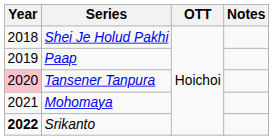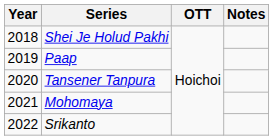(23, 80) pink background -> (23, 80) no background
(23, 124) bold -> (23, 124) normal
